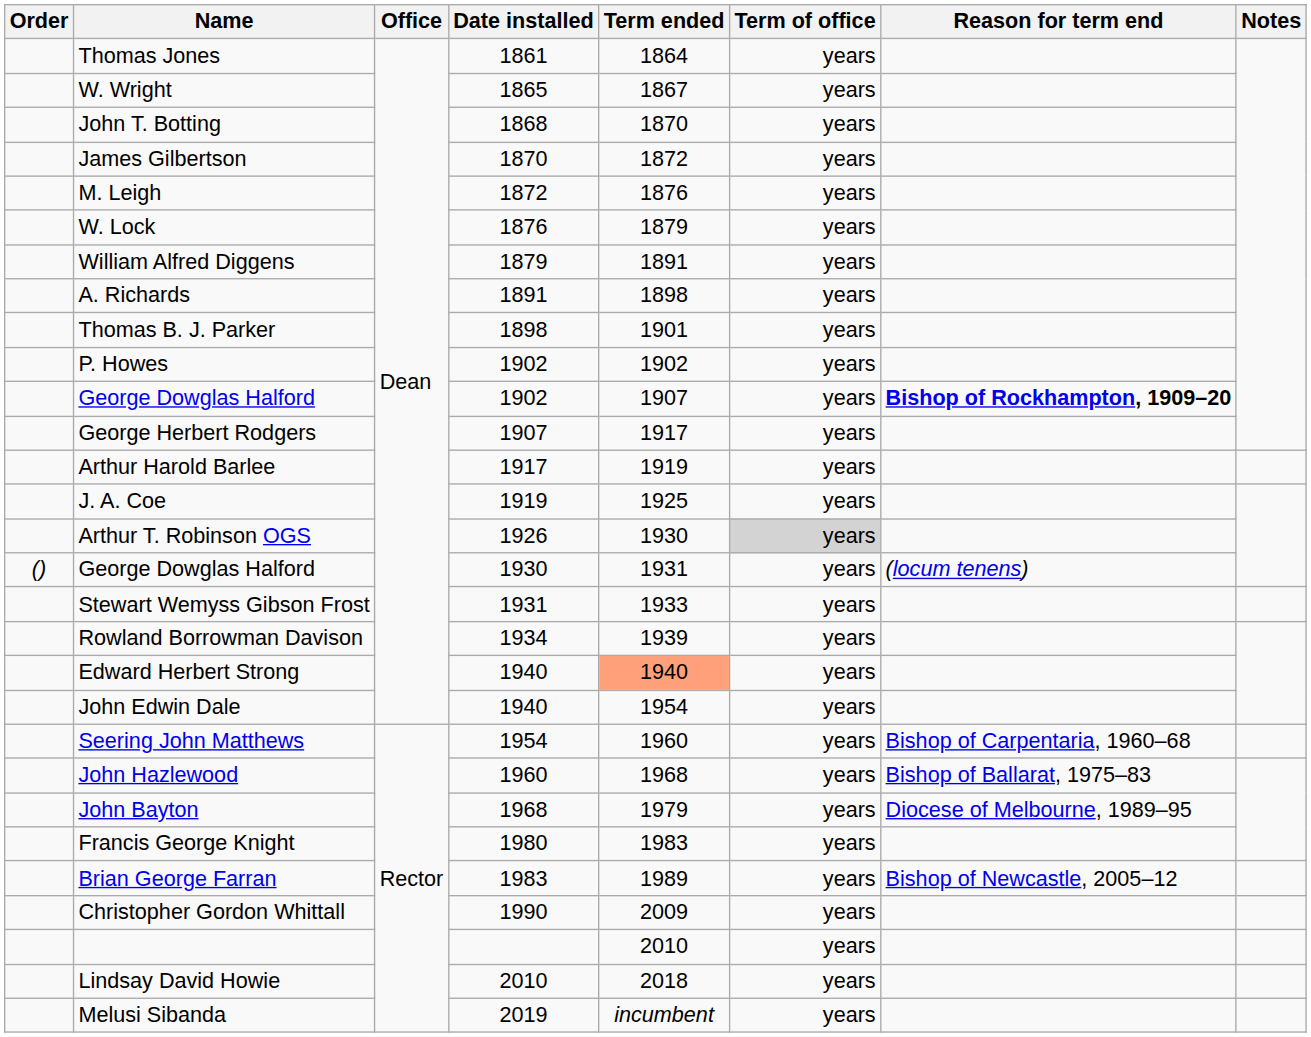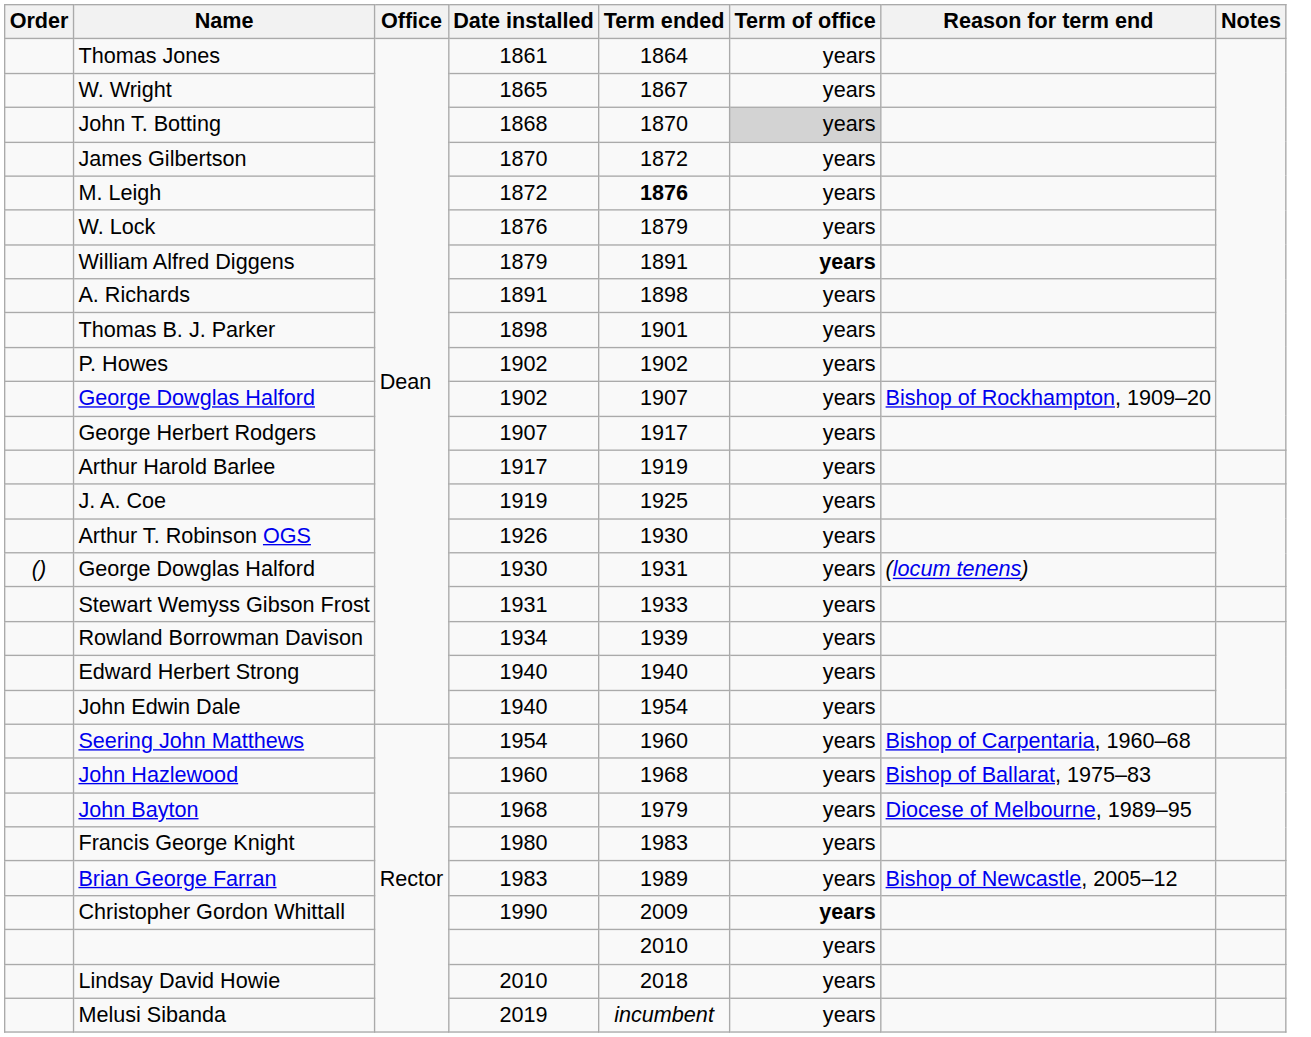(849, 124) no background -> (849, 124) lightgrey background
(664, 192) normal -> (664, 192) bold
(849, 261) normal -> (847, 261) bold
(1058, 398) bold -> (1048, 398) normal
(849, 535) lightgrey background -> (849, 535) no background
(664, 672) lightsalmon background -> (664, 672) no background
(849, 912) normal -> (847, 912) bold
